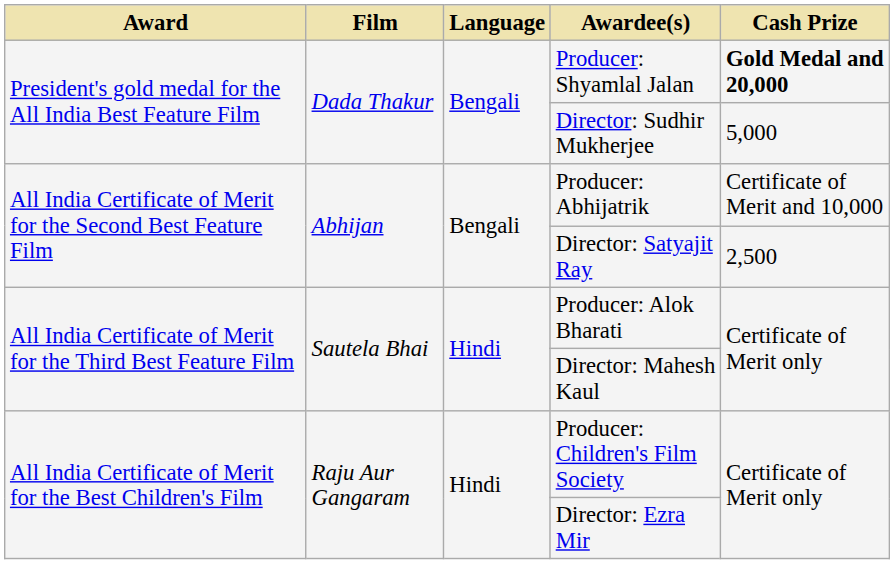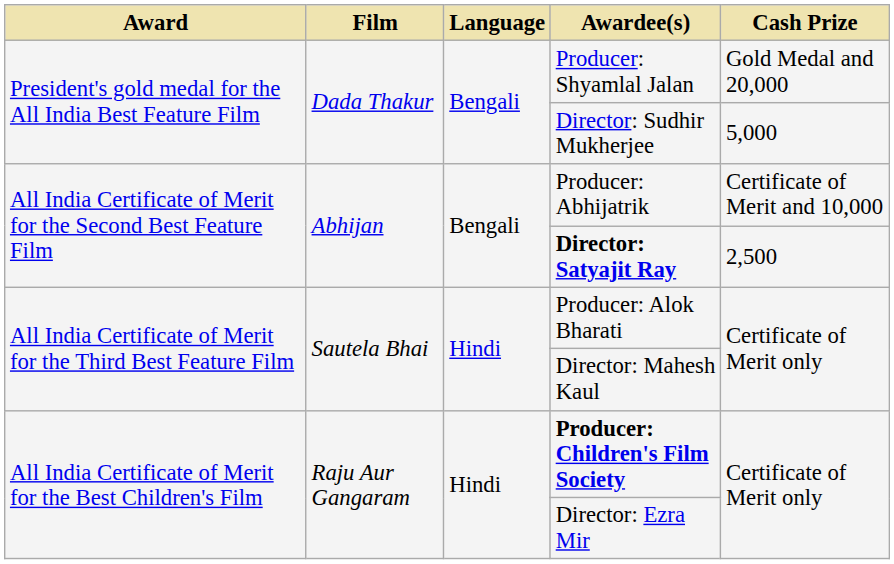(805, 71) bold -> (800, 71) normal
(634, 256) normal -> (616, 256) bold
(626, 453) normal -> (632, 453) bold
